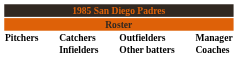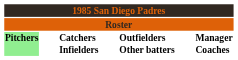(22, 38) no background -> (22, 38) lightgreen background
